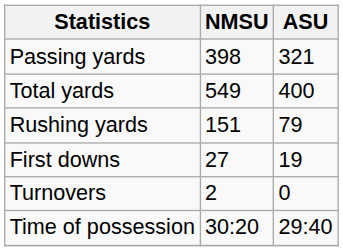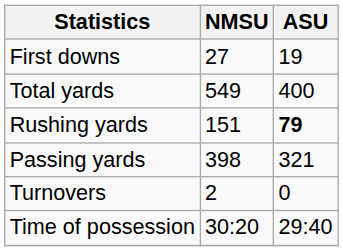rows swapped: (65, 159) <-> (77, 56)
(290, 124) normal -> (290, 124) bold
